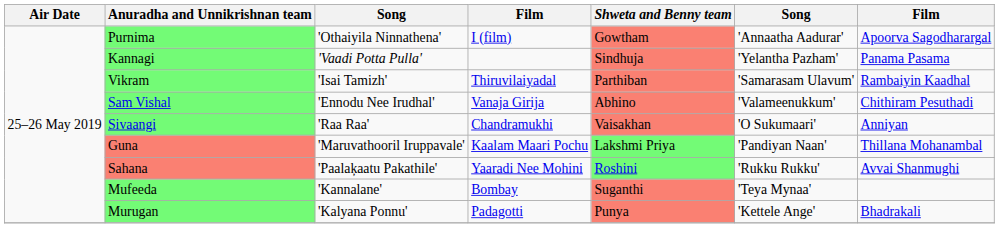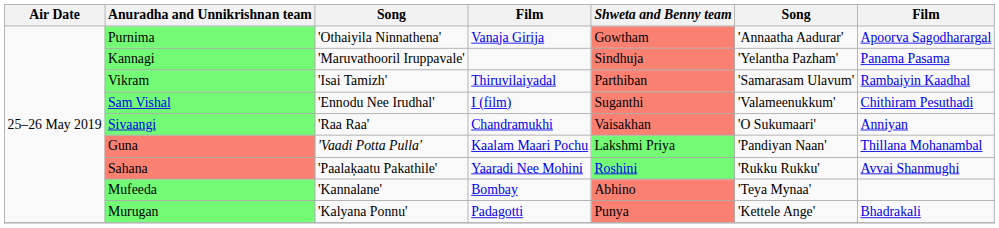(491, 37) I (film) -> (508, 37) Vanaja Girija
(370, 59) 'Vaadi Potta Pulla' -> (391, 59) 'Maruvathooril Iruppavale'
(508, 102) Vanaja Girija -> (491, 102) I (film)
(615, 102) Abhino -> (619, 102) Suganthi
(391, 146) 'Maruvathooril Iruppavale' -> (370, 146) 'Vaadi Potta Pulla'
(619, 189) Suganthi -> (615, 189) Abhino
